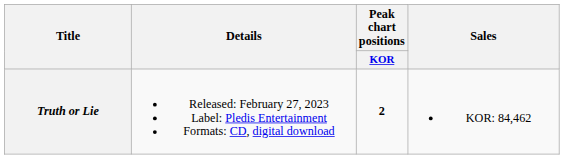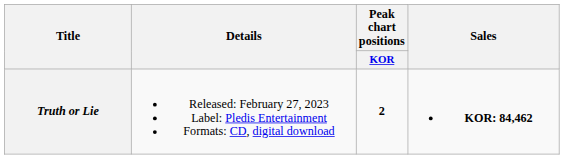(483, 118) normal -> (483, 118) bold
